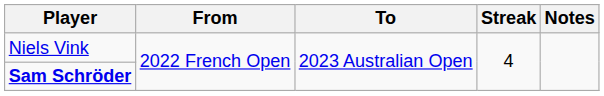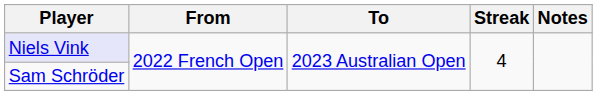(49, 47) no background -> (49, 47) lavender background
(70, 76) bold -> (67, 76) normal
